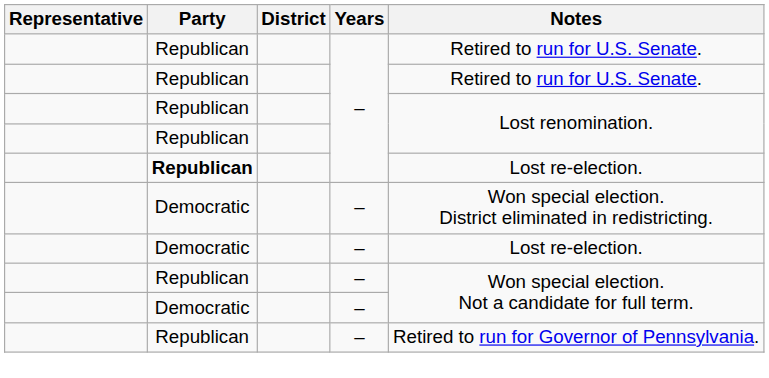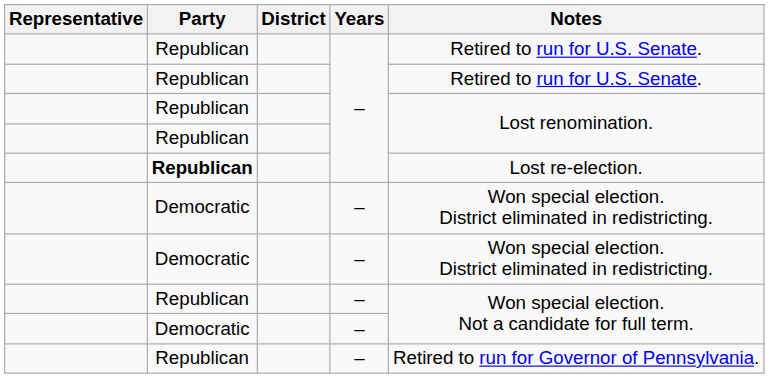(576, 248) Lost re-election. -> (576, 258) Won special election. District eliminated in redistricting.
